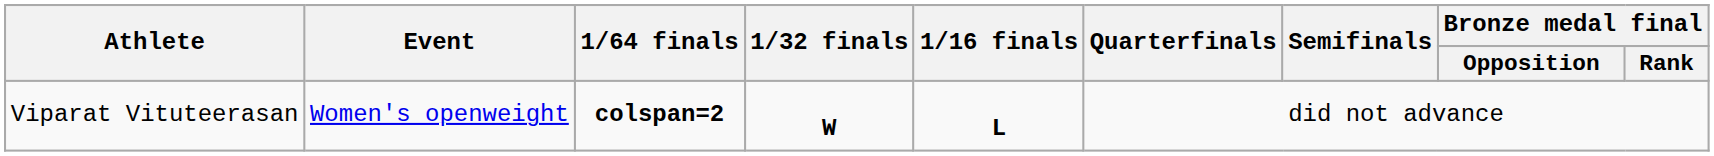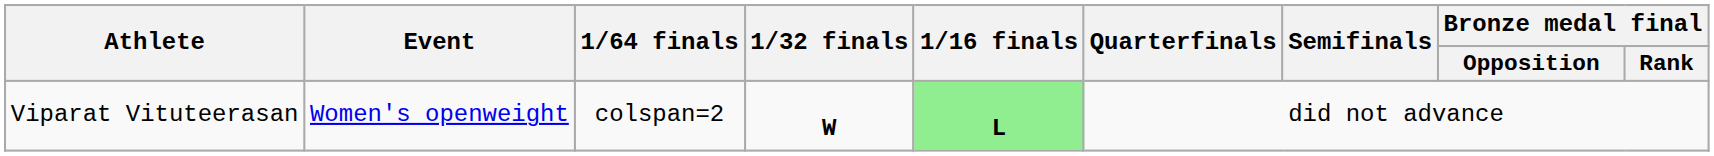(659, 115) bold -> (659, 115) normal
(999, 130) no background -> (999, 130) lightgreen background
